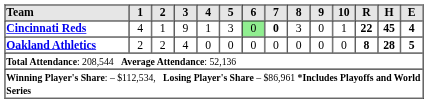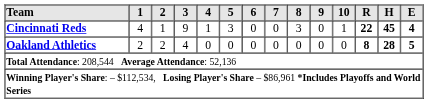(253, 28) lightgreen background -> (253, 28) no background
(276, 28) bold -> (276, 28) normal
